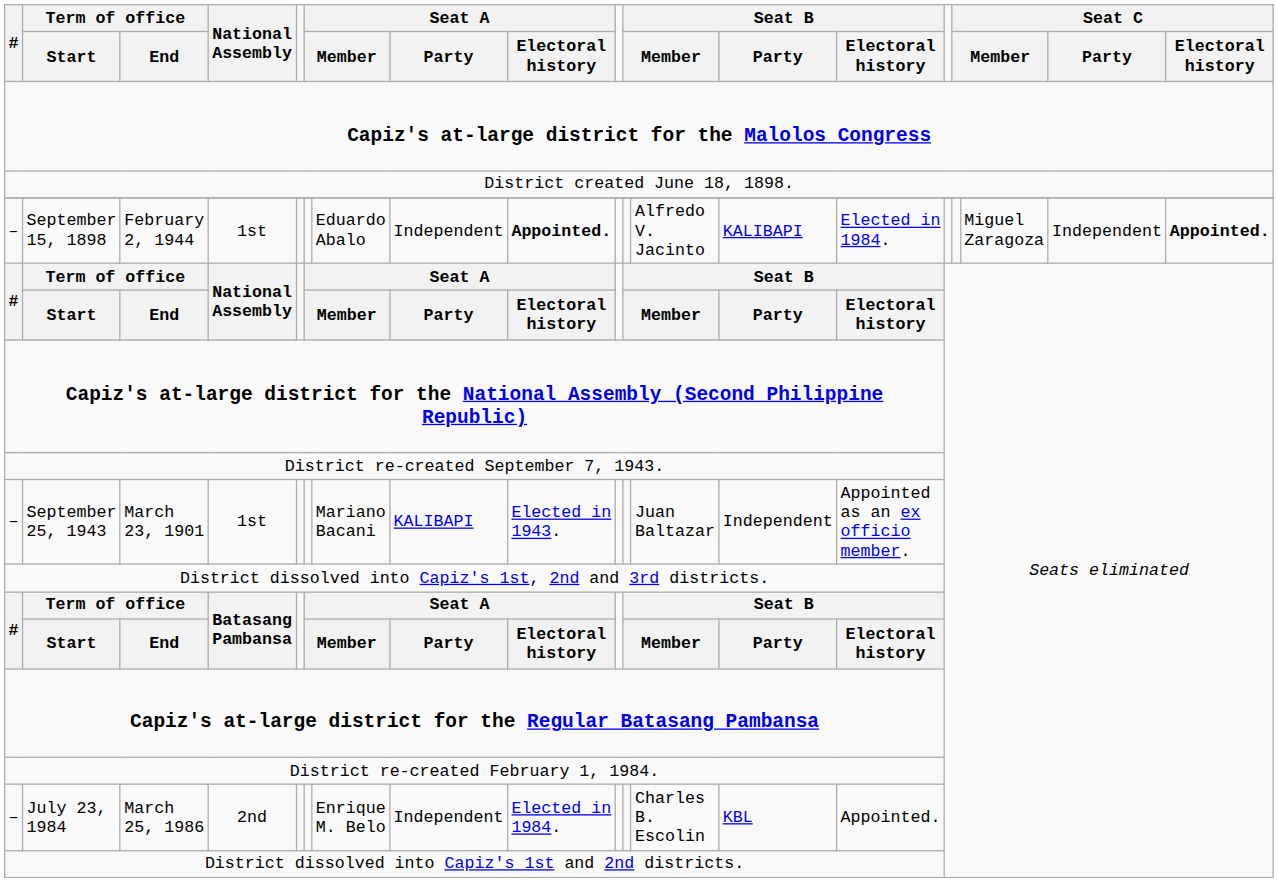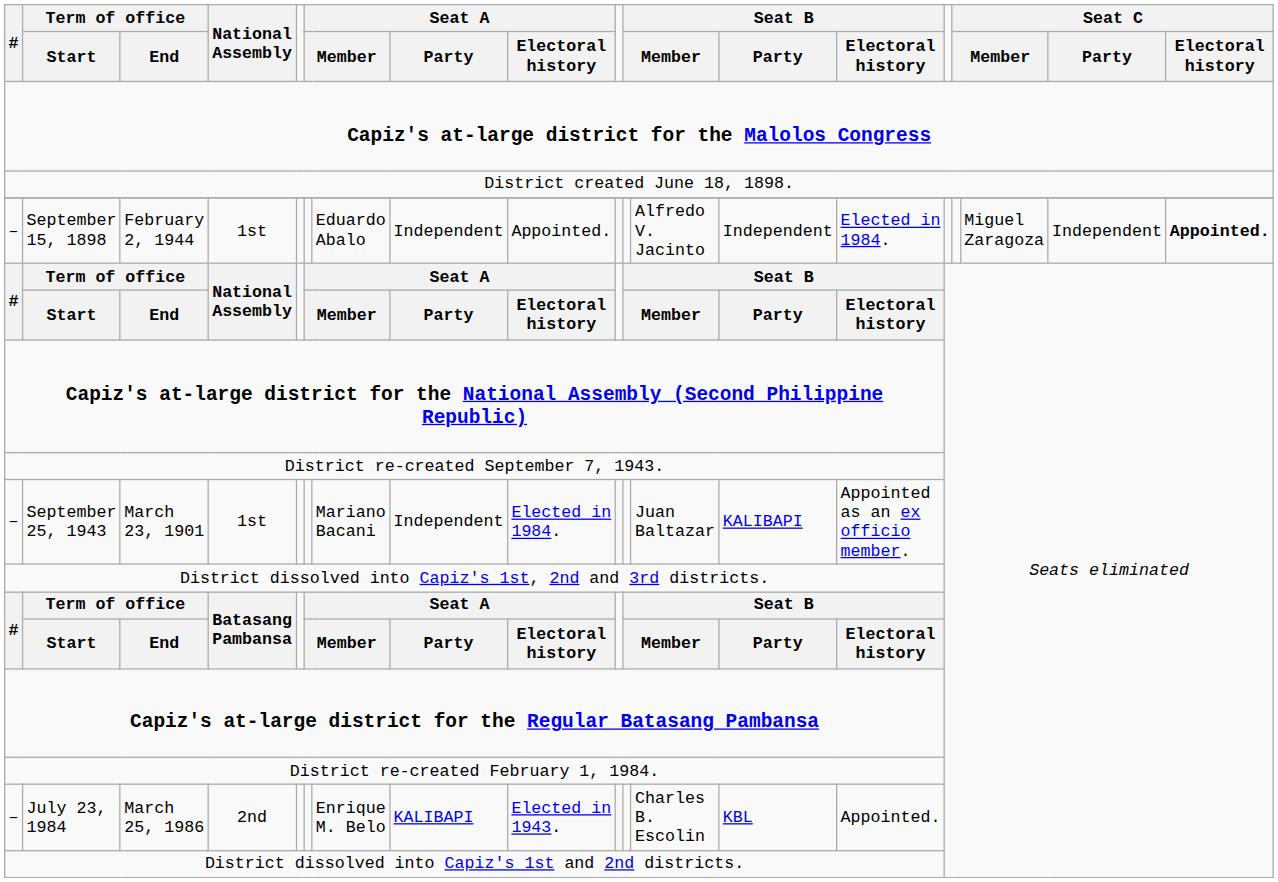(561, 231) bold -> (561, 231) normal
(763, 231) KALIBAPI -> (778, 231) Independent
(434, 522) KALIBAPI -> (449, 522) Independent
(561, 522) Elected in 1943. -> (561, 522) Elected in 1984.
(778, 522) Independent -> (763, 522) KALIBAPI
(449, 818) Independent -> (434, 818) KALIBAPI
(561, 818) Elected in 1984. -> (561, 818) Elected in 1943.
